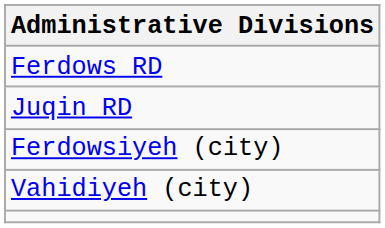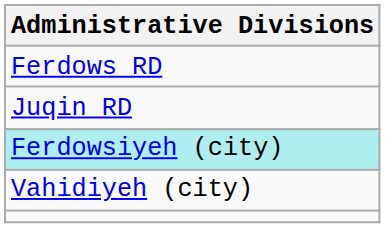(147, 149) no background -> (147, 149) paleturquoise background
